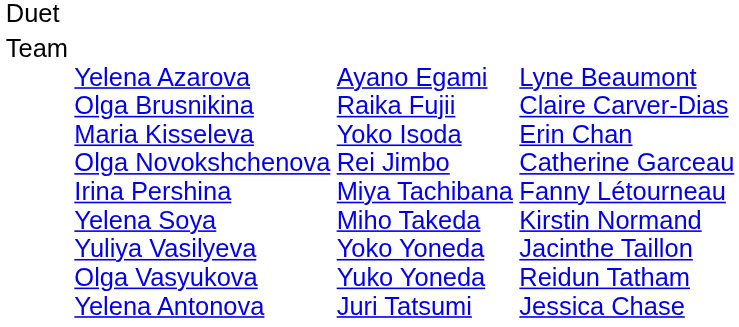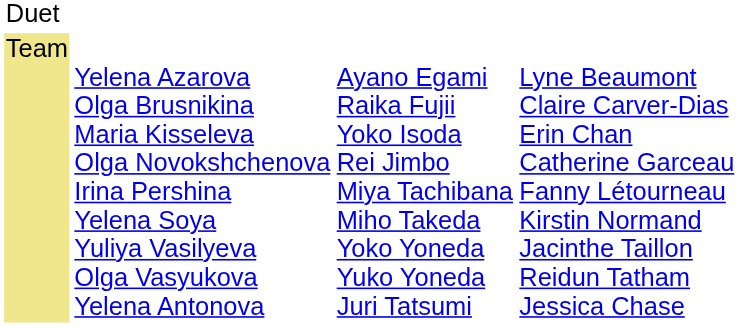(37, 48) no background -> (37, 48) khaki background
